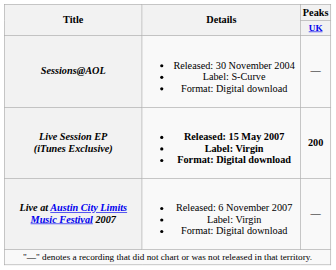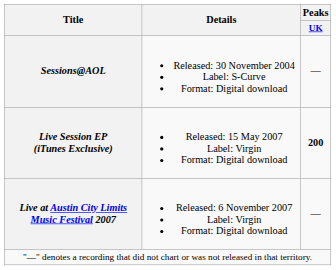(221, 148) bold -> (221, 148) normal
